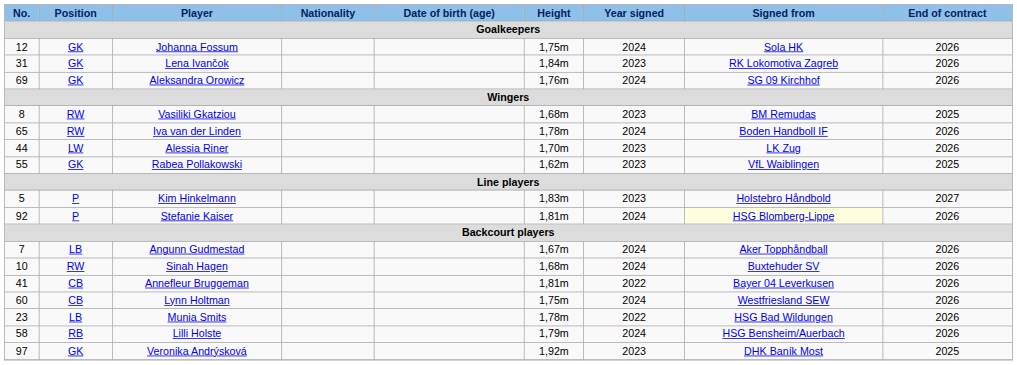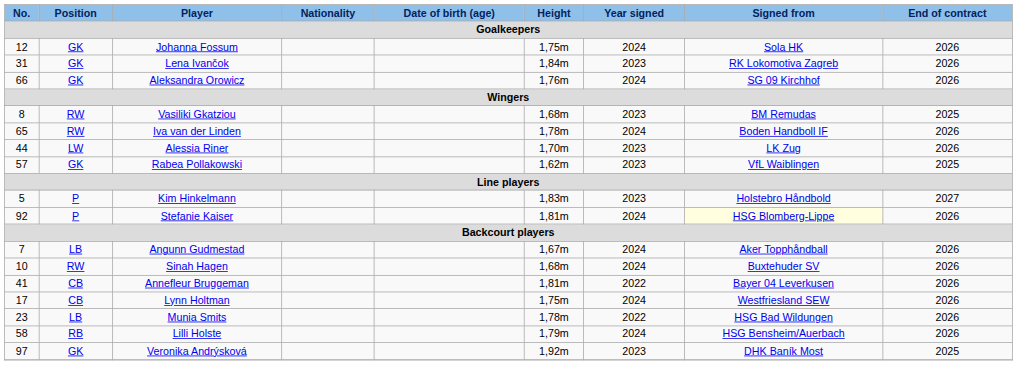(22, 80) 69 -> (22, 80) 66
(22, 165) 55 -> (22, 165) 57
(22, 300) 60 -> (22, 300) 17
